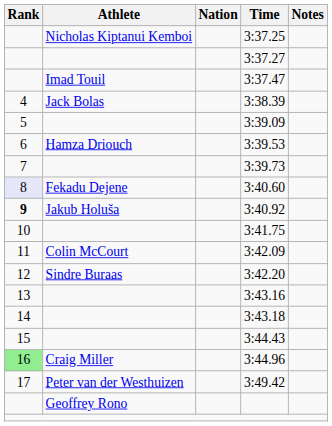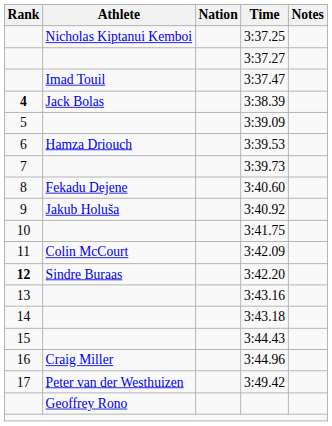(23, 101) normal -> (23, 101) bold
(23, 187) lavender background -> (23, 187) no background
(23, 209) bold -> (23, 209) normal
(23, 274) normal -> (23, 274) bold
(23, 360) lightgreen background -> (23, 360) no background
